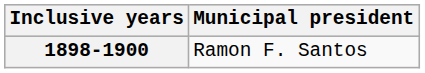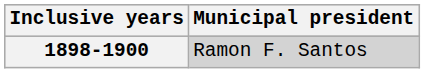(280, 52) no background -> (280, 52) lightgrey background
